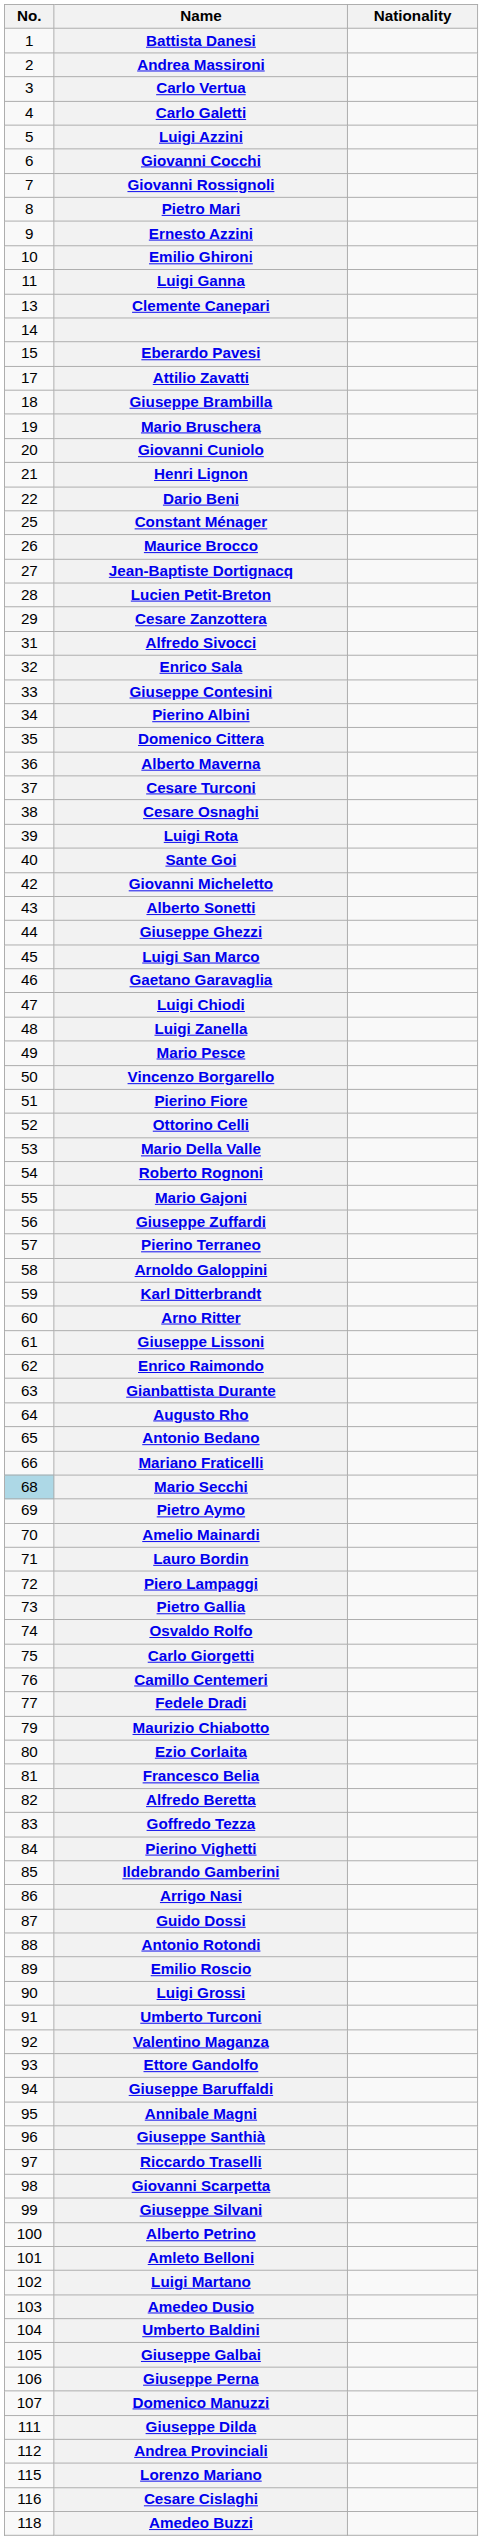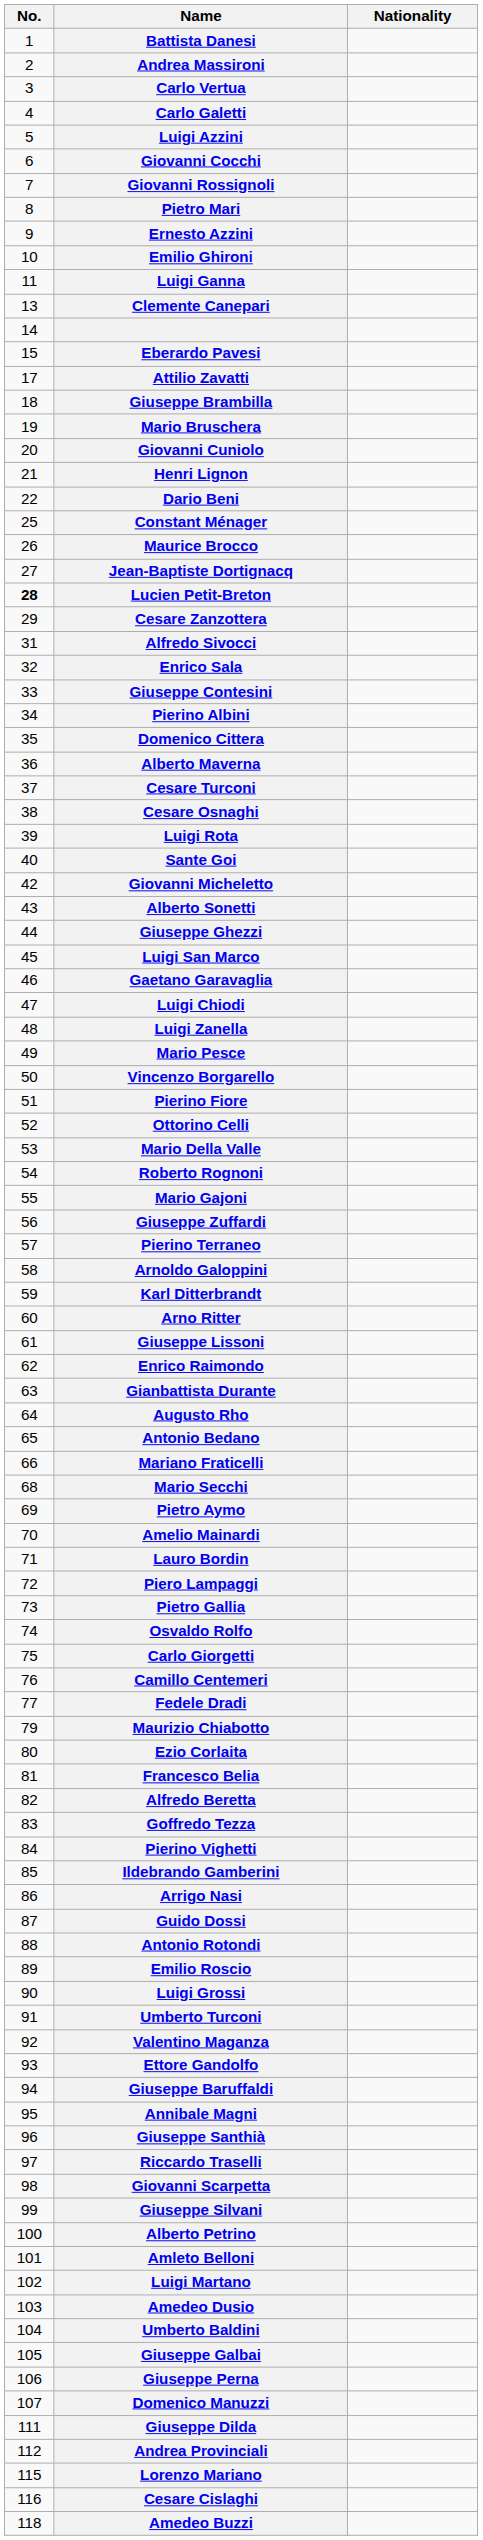(29, 595) normal -> (29, 595) bold
(29, 1487) lightblue background -> (29, 1487) no background
